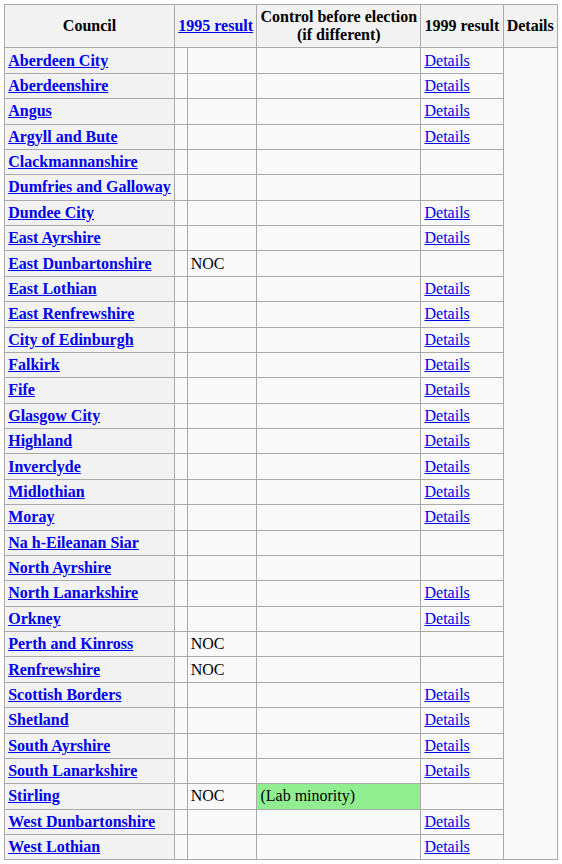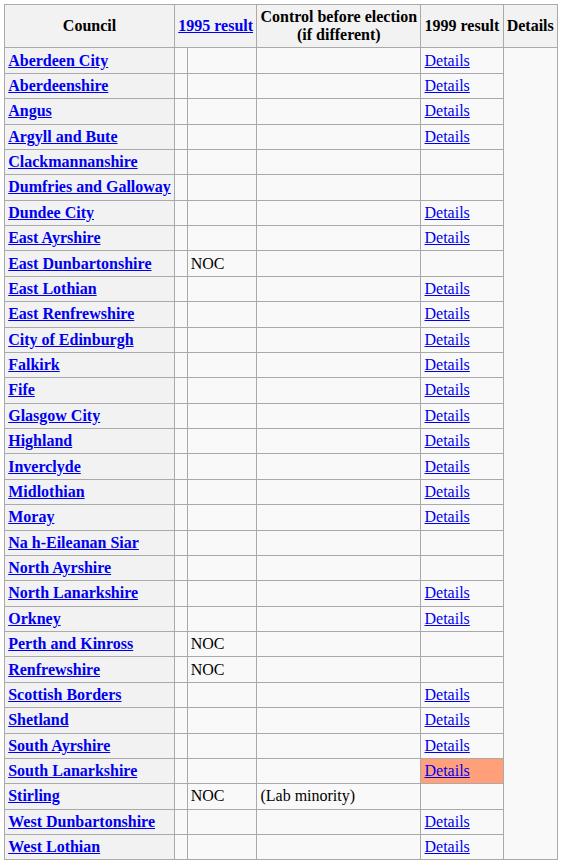(447, 771) no background -> (447, 771) lightsalmon background
(308, 796) lightgreen background -> (308, 796) no background
